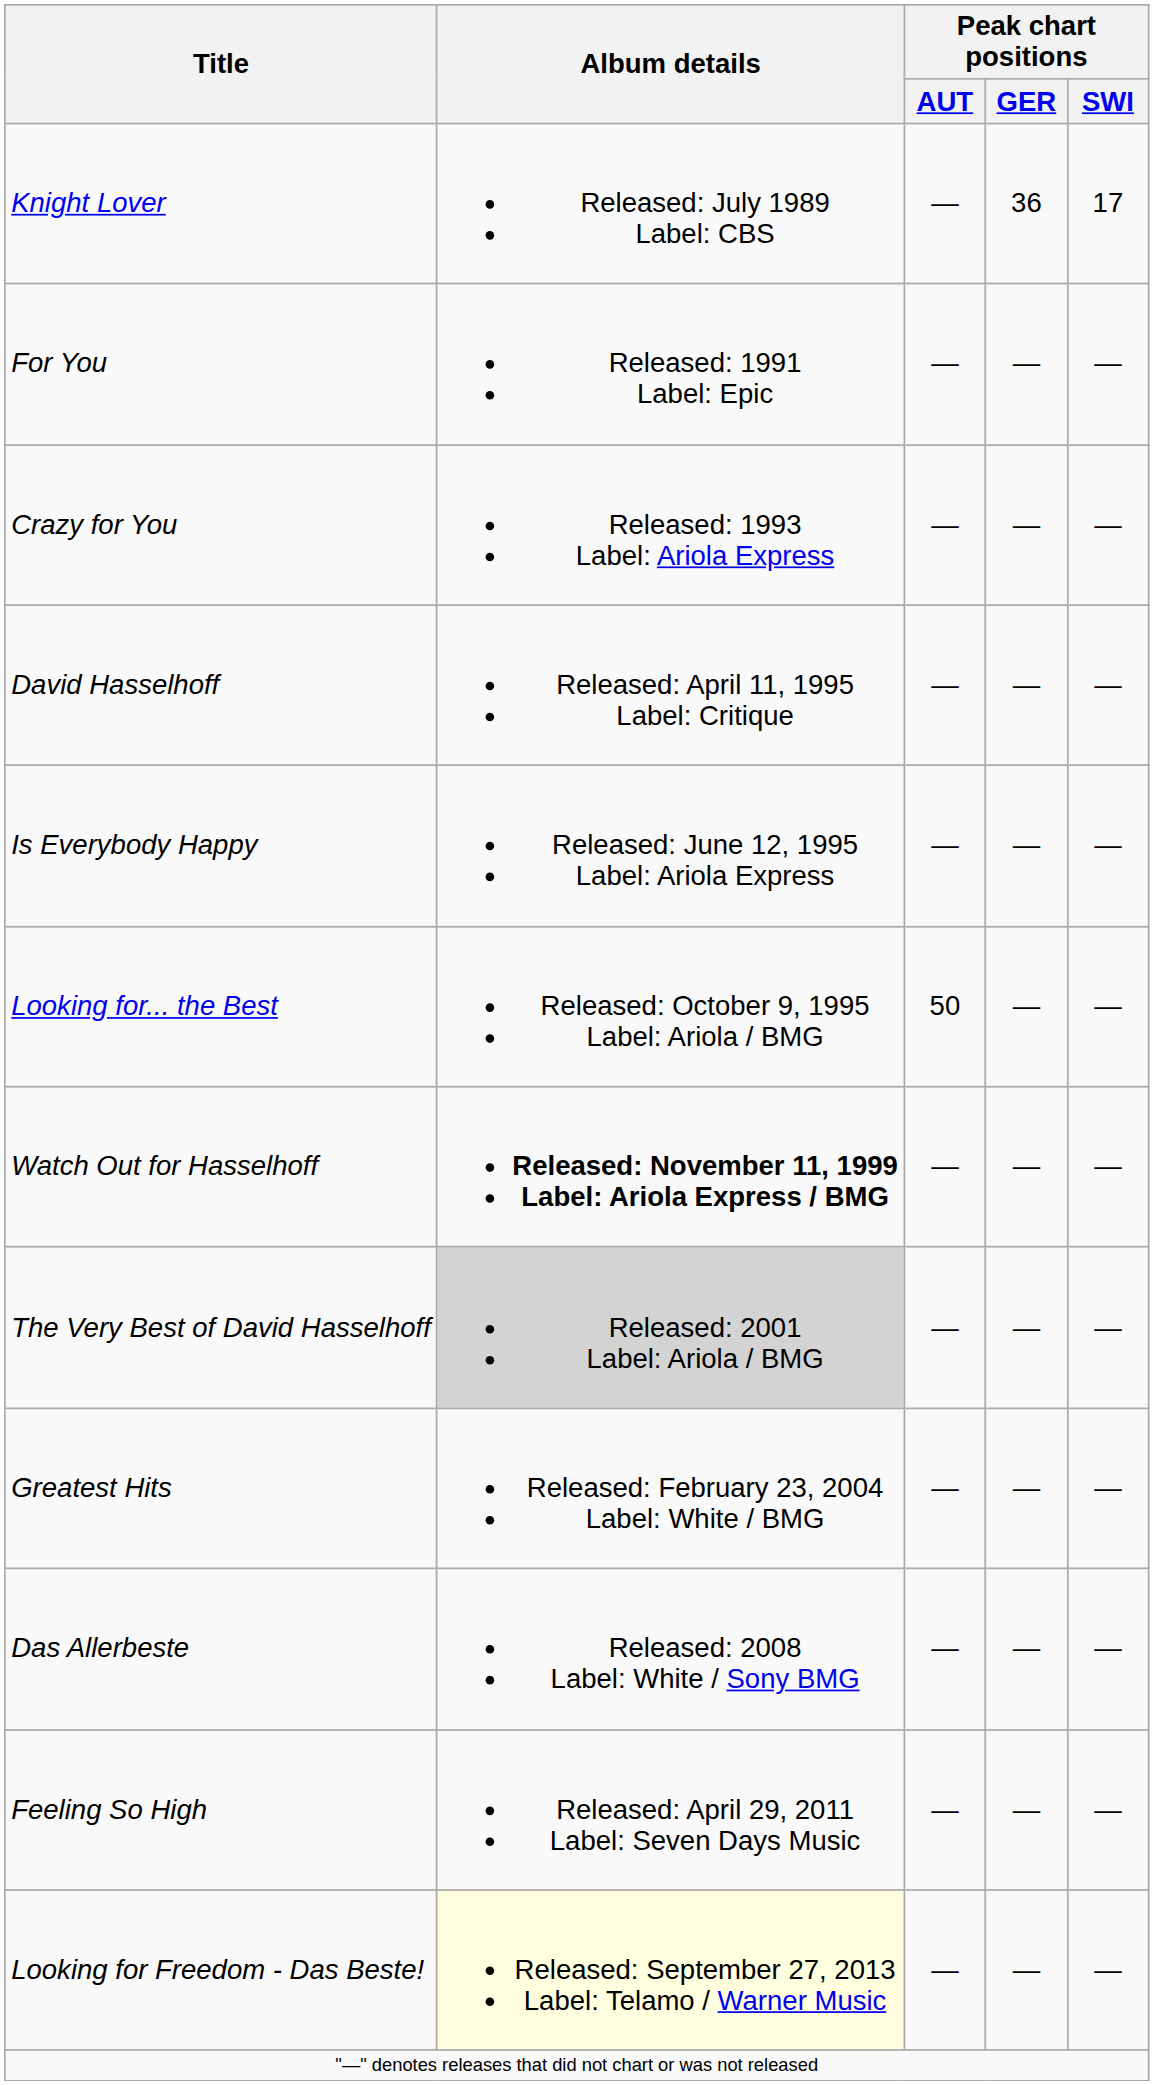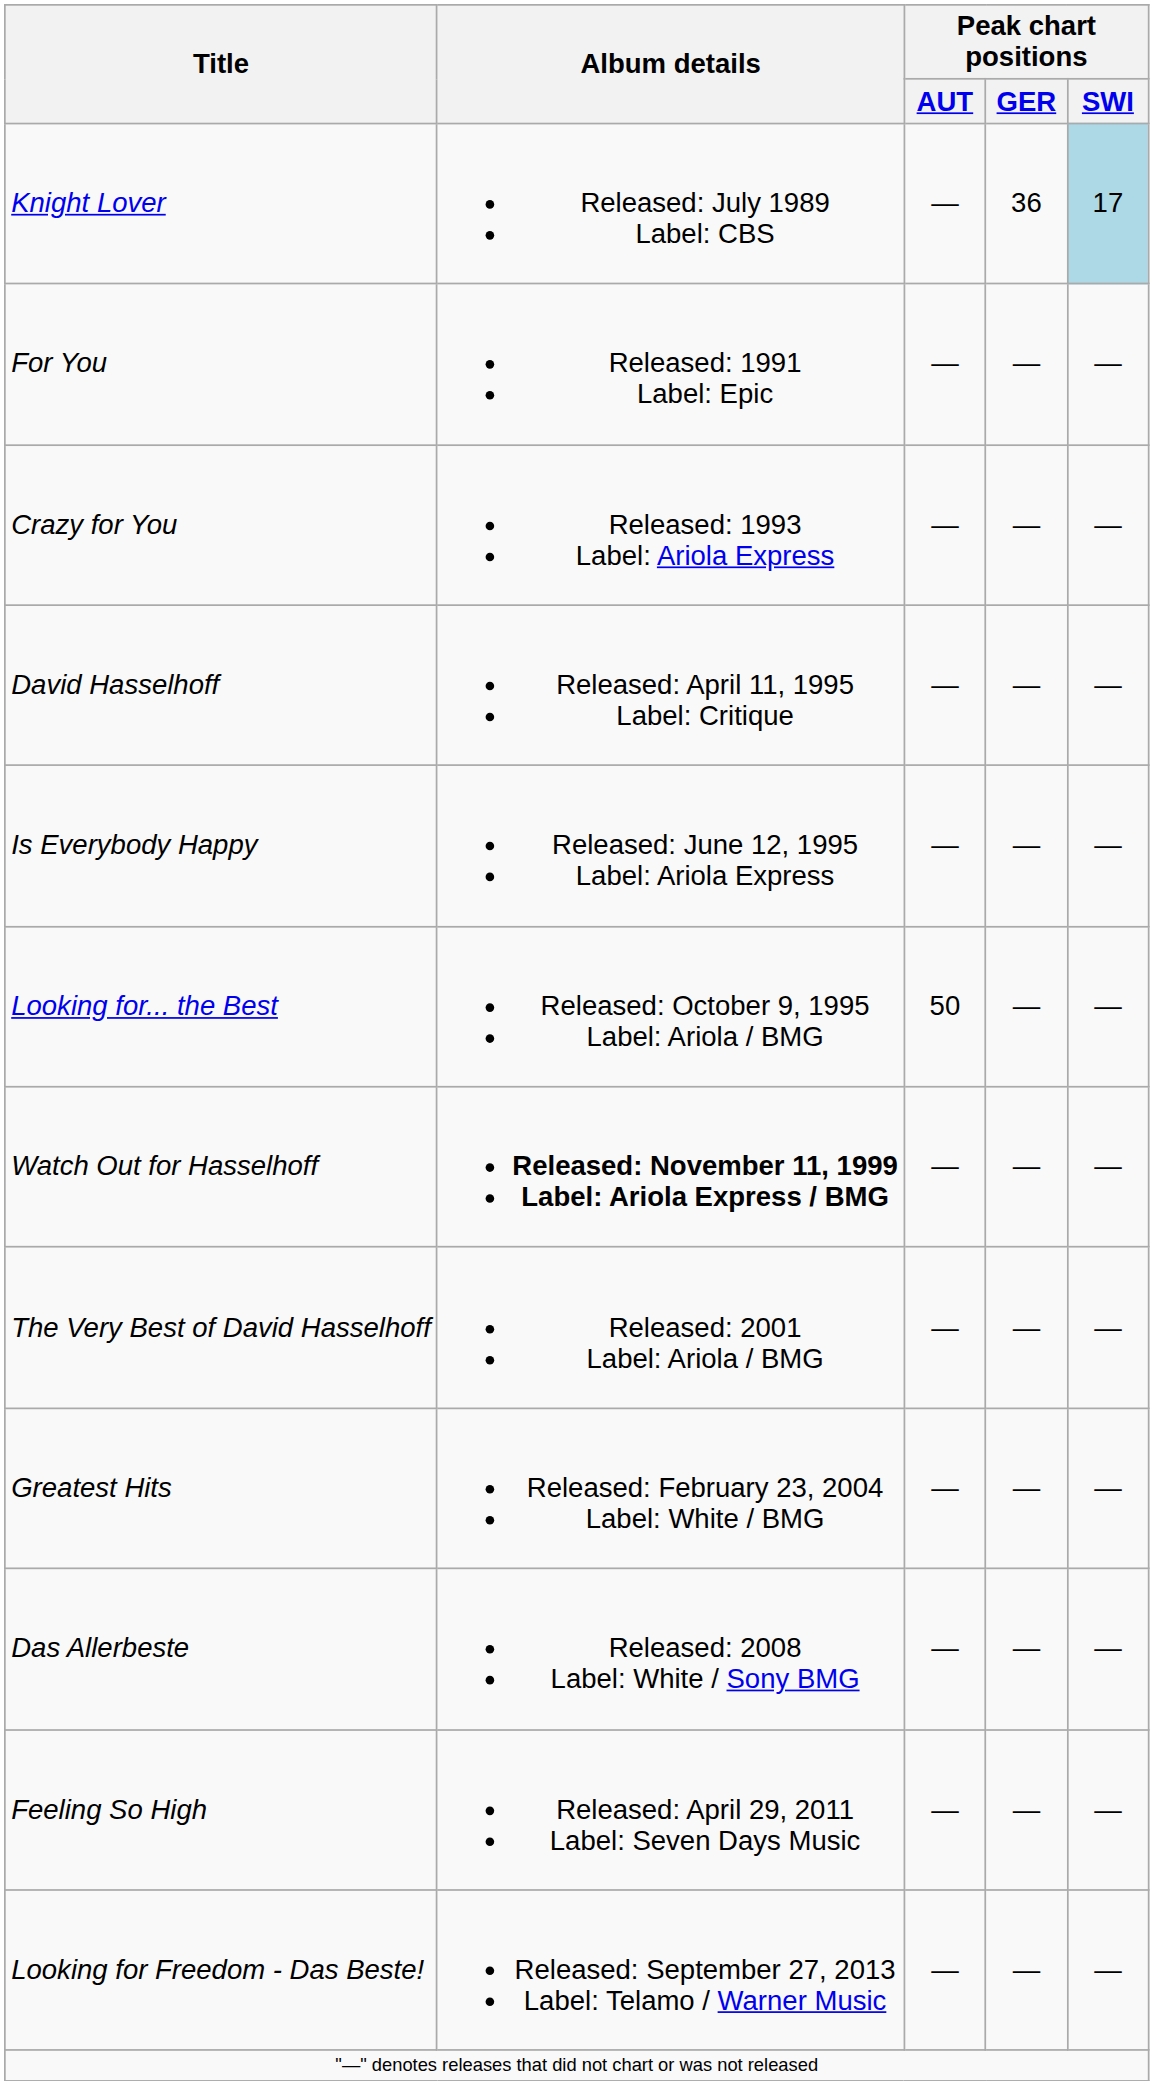(1108, 203) no background -> (1108, 203) lightblue background
(671, 1343) lightgrey background -> (671, 1343) no background
(671, 1986) lightyellow background -> (671, 1986) no background
